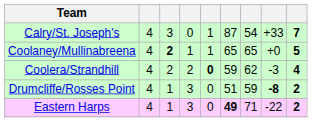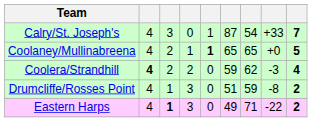(170, 51) bold -> (170, 51) normal
(210, 51) normal -> (210, 51) bold
(149, 70) normal -> (149, 70) bold
(210, 70) bold -> (210, 70) normal
(274, 88) bold -> (274, 88) normal
(170, 107) normal -> (170, 107) bold
(230, 107) bold -> (230, 107) normal
